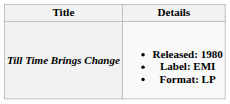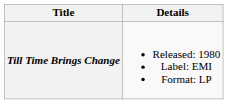(174, 66) bold -> (173, 66) normal
